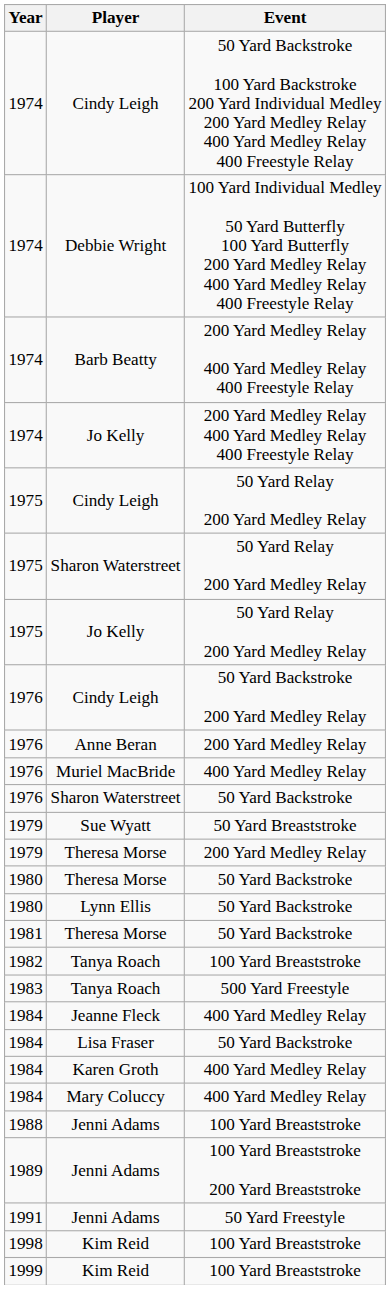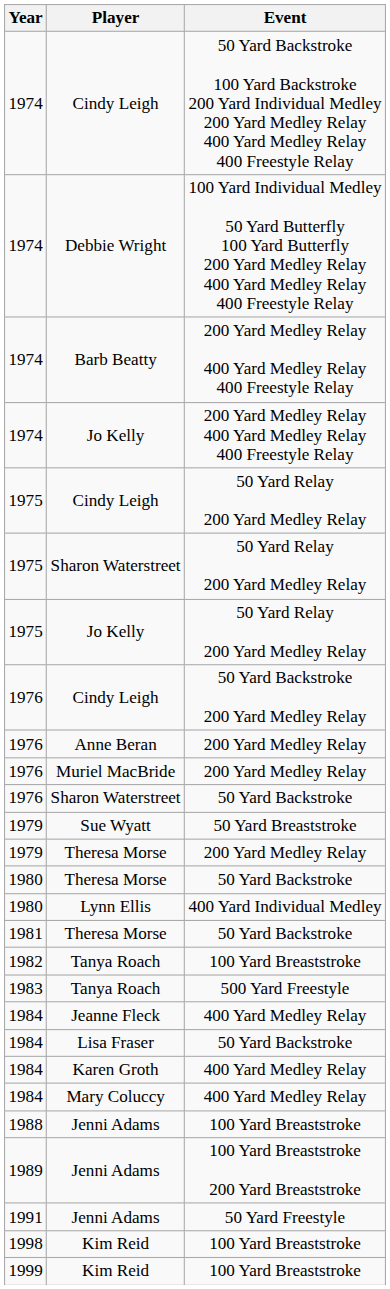(285, 771) 400 Yard Medley Relay -> (285, 771) 200 Yard Medley Relay
(285, 906) 50 Yard Backstroke -> (285, 906) 400 Yard Individual Medley
